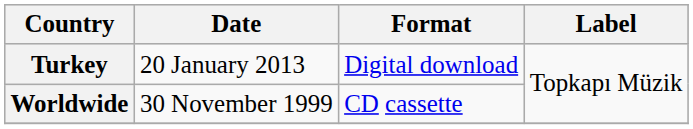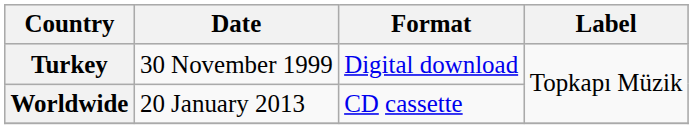(222, 63) 20 January 2013 -> (236, 63) 30 November 1999
(236, 103) 30 November 1999 -> (222, 103) 20 January 2013
